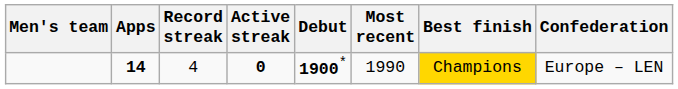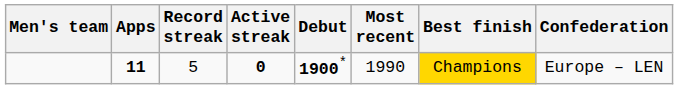(136, 68) 14 -> (136, 68) 11
(193, 68) 4 -> (193, 68) 5
